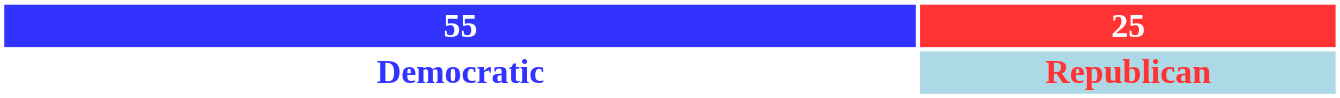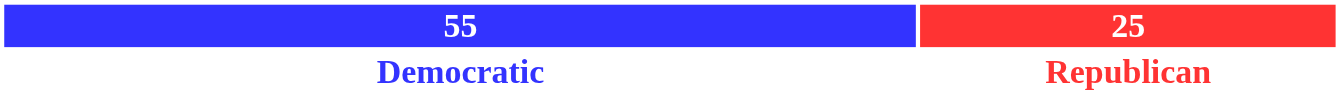(1128, 71) lightblue background -> (1128, 71) no background
